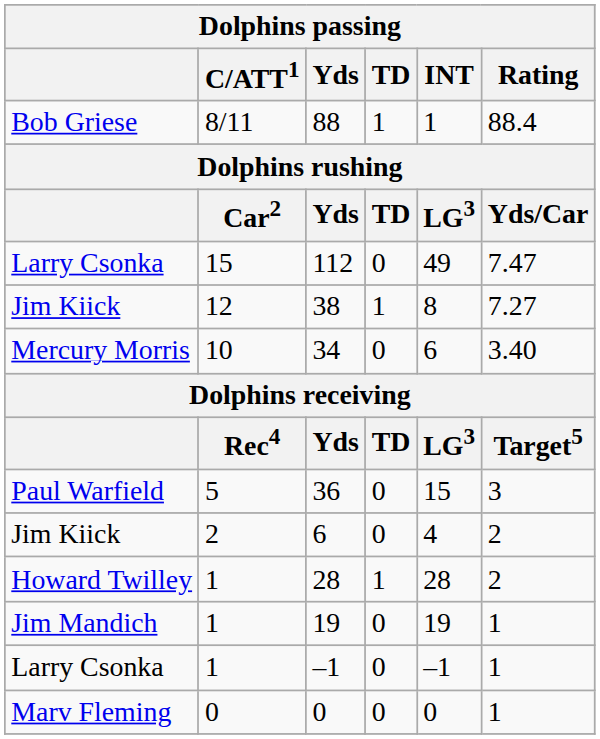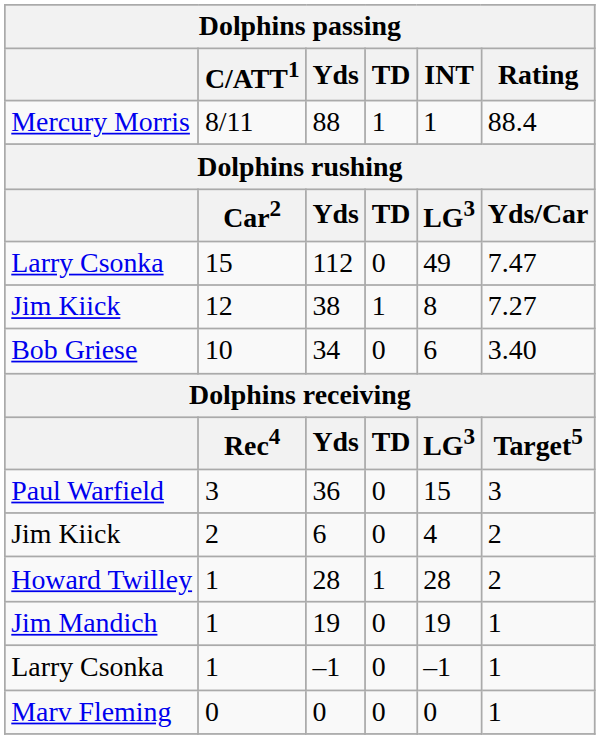(74, 122) Bob Griese -> (101, 122) Mercury Morris
(101, 350) Mercury Morris -> (74, 350) Bob Griese
(212, 490) 5 -> (212, 490) 3
